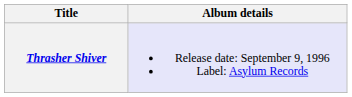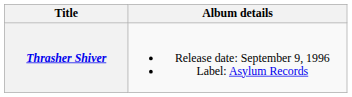(238, 64) lavender background -> (238, 64) no background
